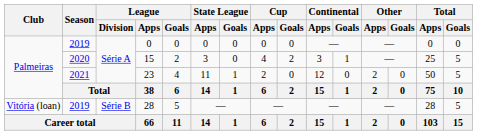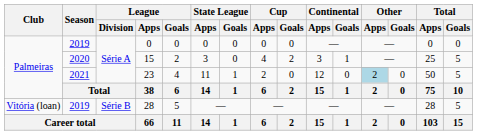(375, 75) no background -> (375, 75) lightblue background
